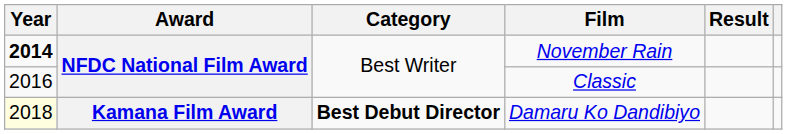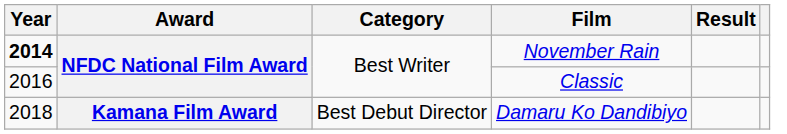(31, 112) lightyellow background -> (31, 112) no background
(408, 112) bold -> (402, 112) normal
